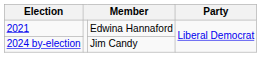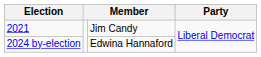(131, 28) Edwina Hannaford -> (114, 28) Jim Candy
(114, 44) Jim Candy -> (131, 44) Edwina Hannaford
